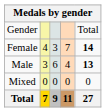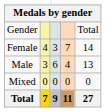(88, 47) bold -> (88, 47) normal
(88, 64) bold -> (88, 64) normal
